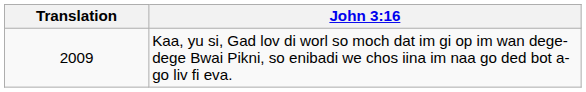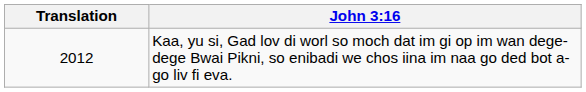(77, 57) 2009 -> (77, 57) 2012
